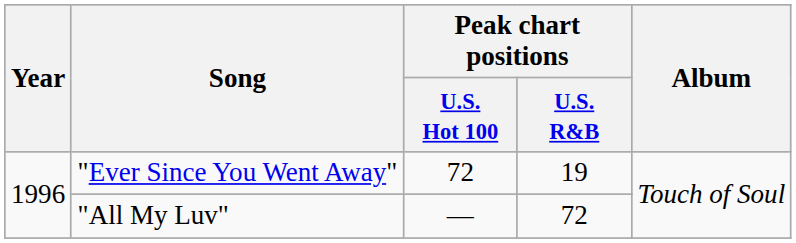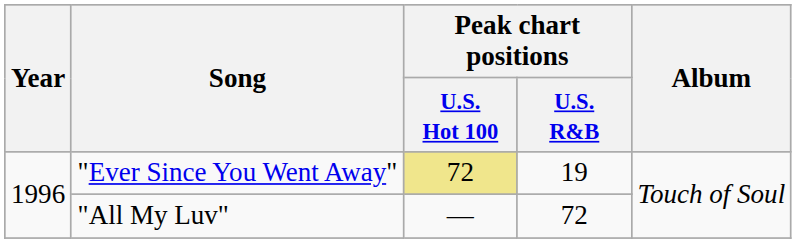(460, 172) no background -> (460, 172) khaki background
